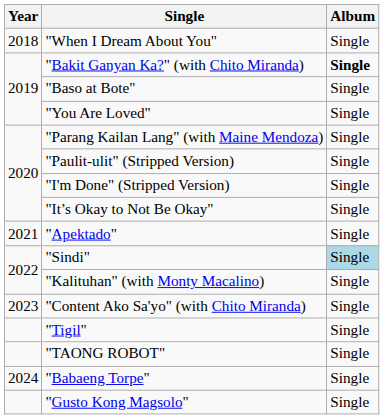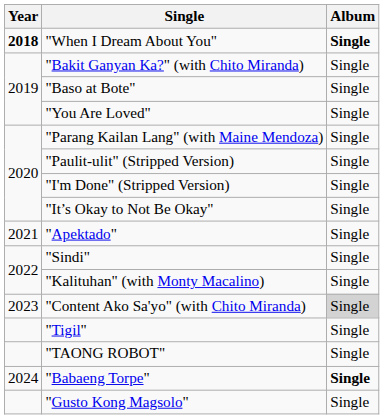(23, 40) normal -> (23, 40) bold
(350, 40) normal -> (350, 40) bold
(350, 64) bold -> (350, 64) normal
(350, 257) lightblue background -> (350, 257) no background
(350, 305) no background -> (350, 305) lightgrey background
(350, 378) normal -> (350, 378) bold
